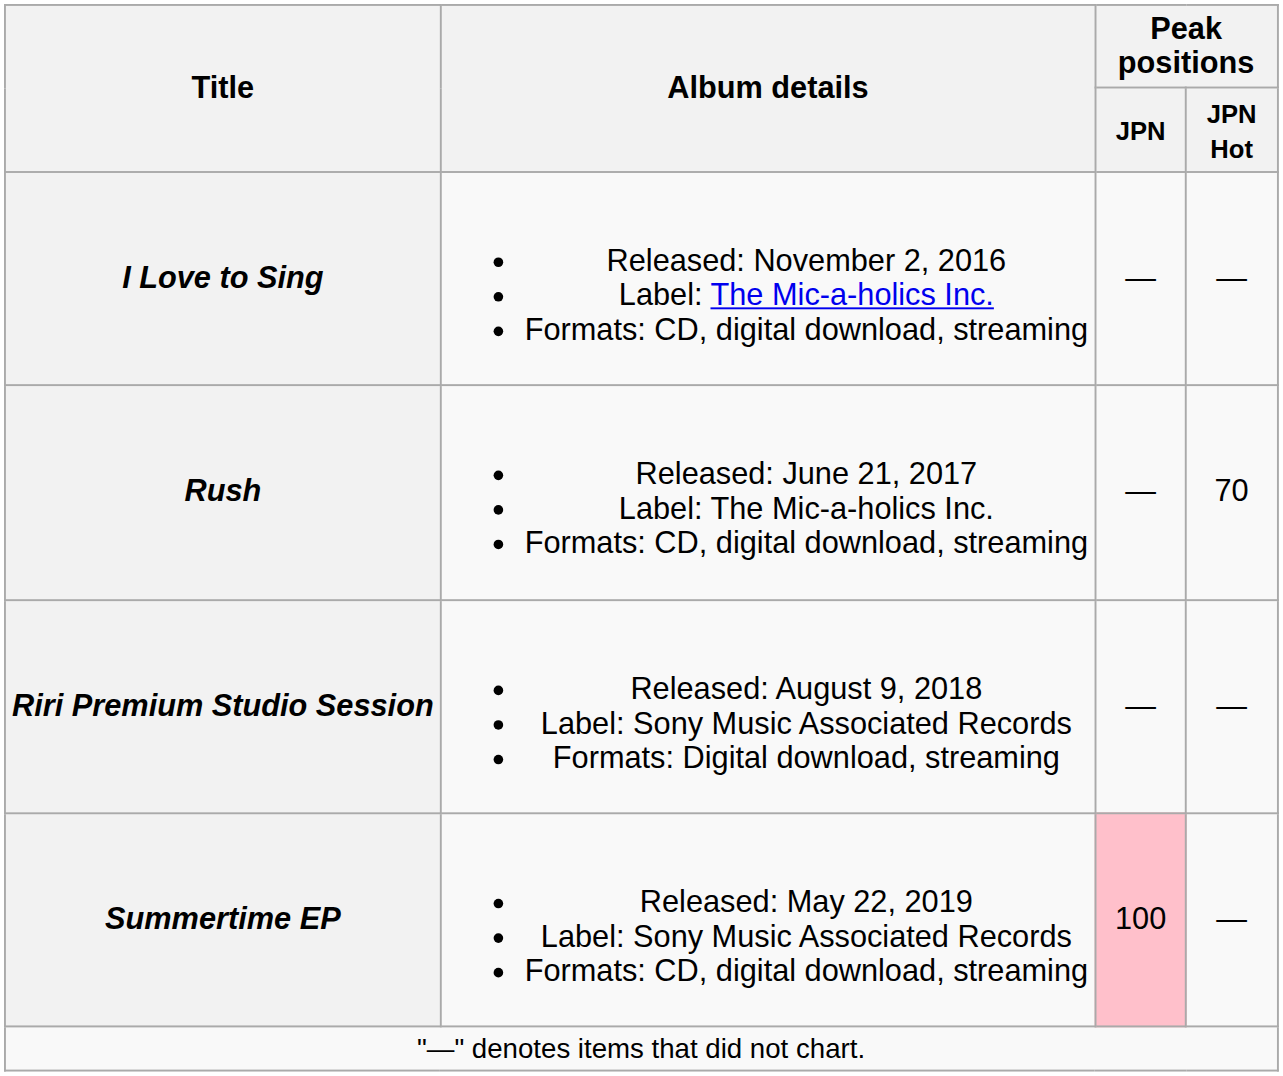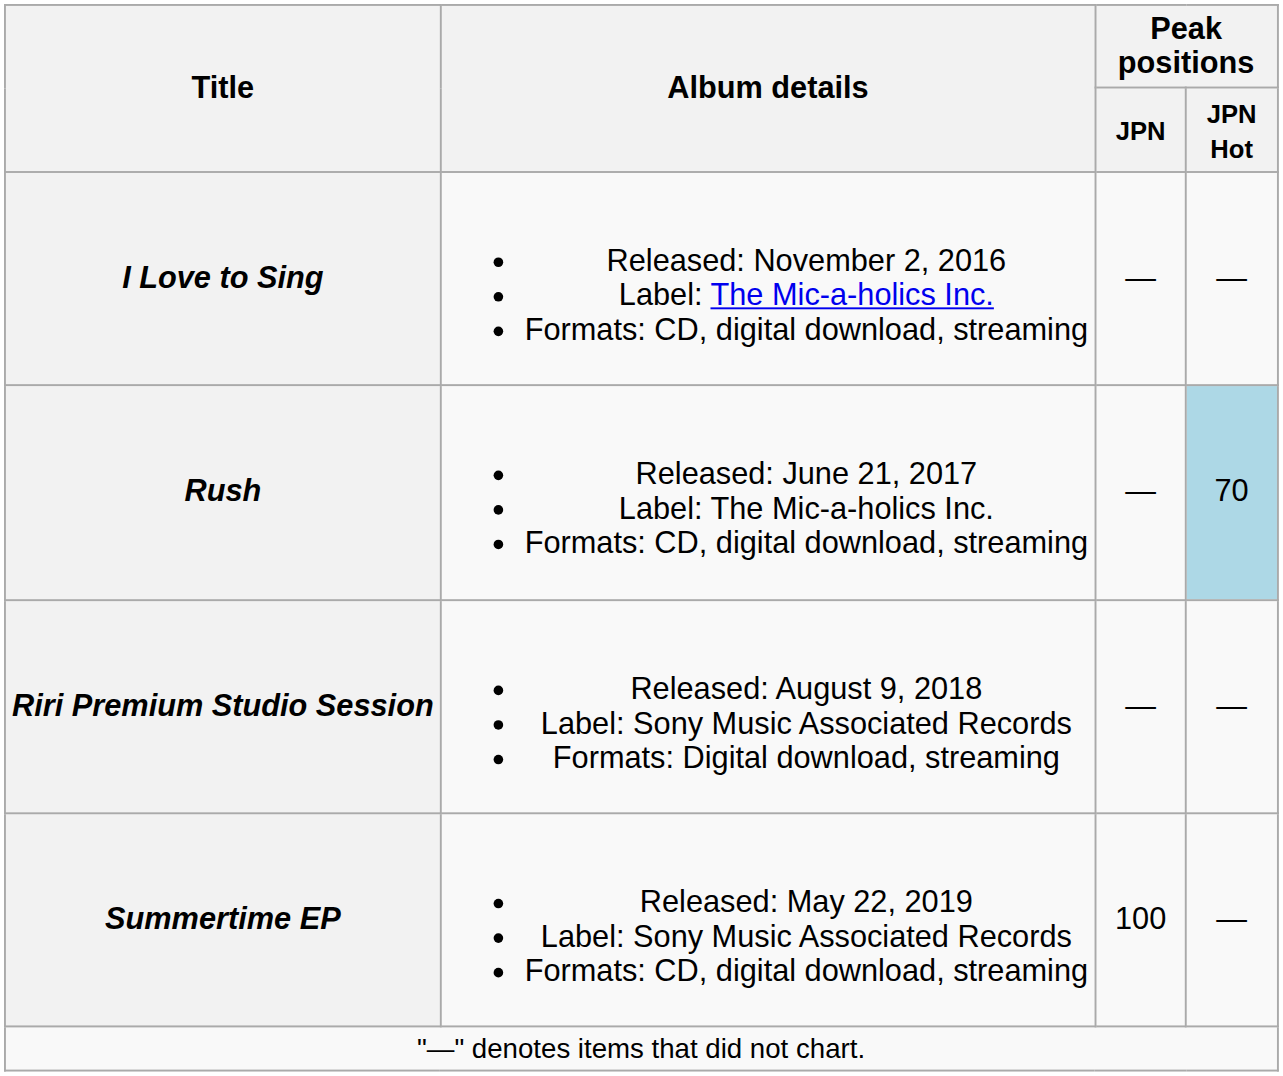(1232, 491) no background -> (1232, 491) lightblue background
(1141, 919) pink background -> (1141, 919) no background
